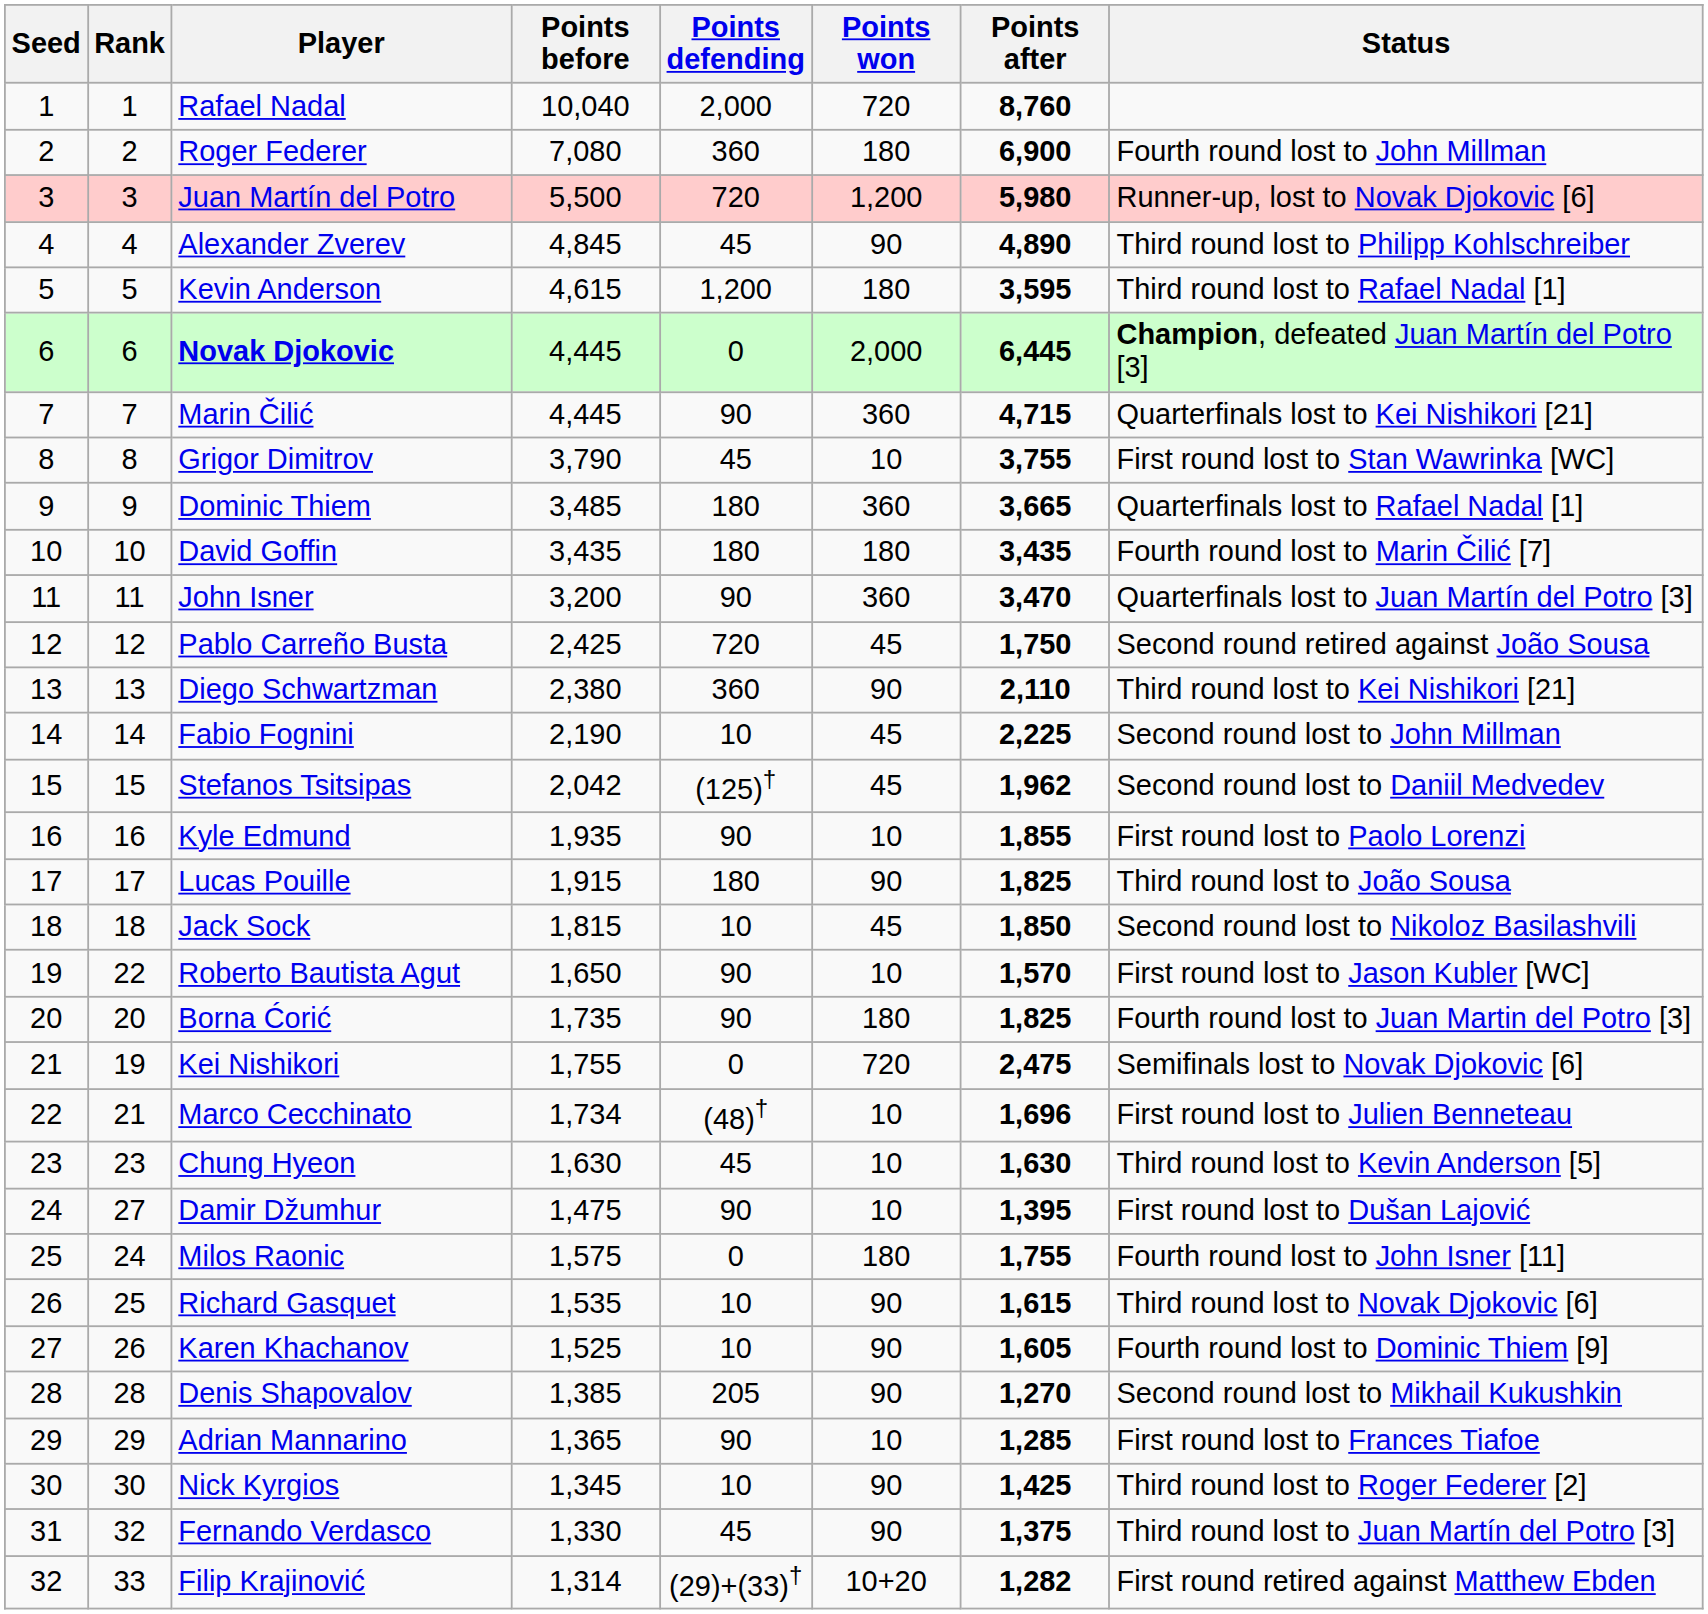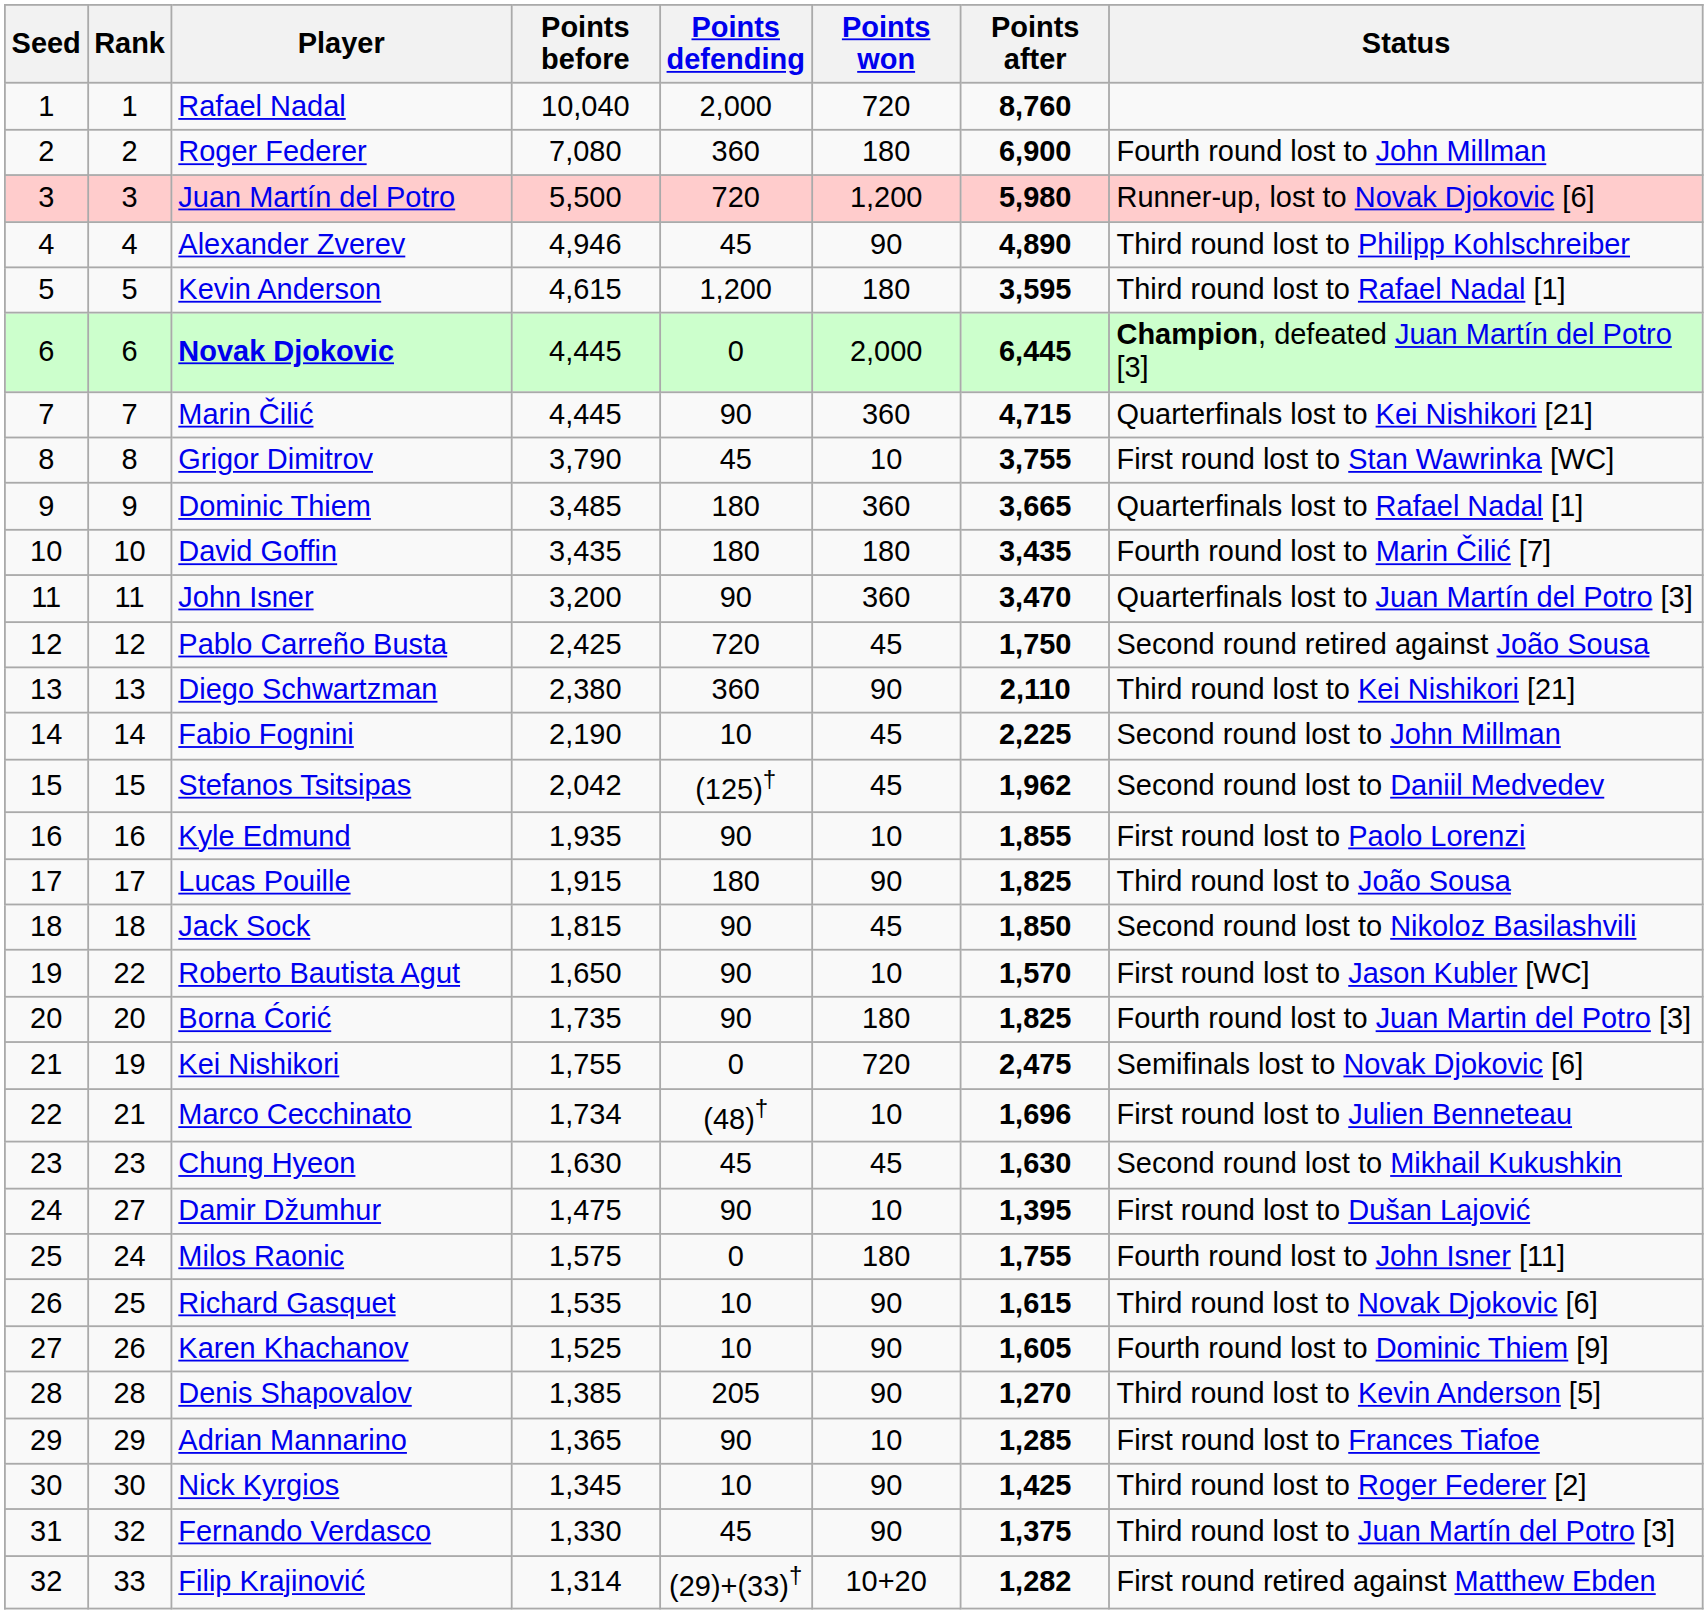(585, 243) 4,845 -> (585, 243) 4,946
(736, 927) 10 -> (736, 927) 90
(886, 1164) 10 -> (886, 1164) 45
(1359, 1164) Third round lost to Kevin Anderson [5] -> (1369, 1164) Second round lost to Mikhail Kukushkin
(1369, 1394) Second round lost to Mikhail Kukushkin -> (1359, 1394) Third round lost to Kevin Anderson [5]
